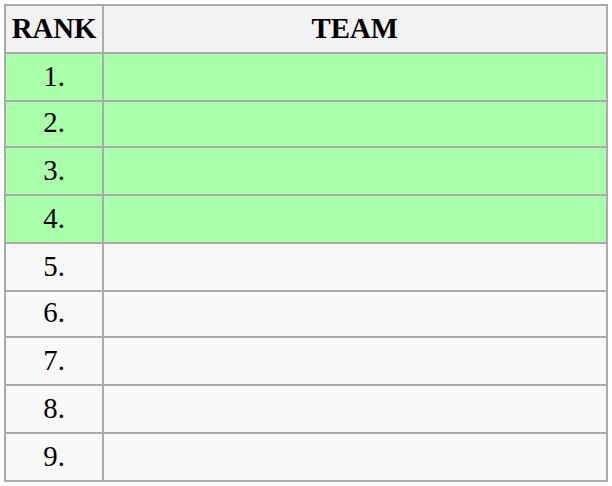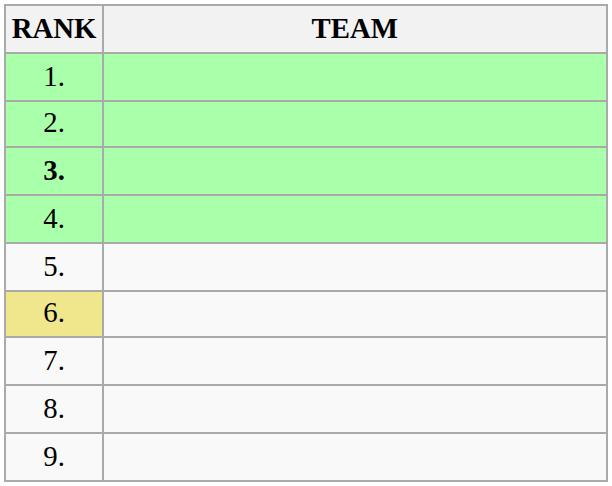(54, 171) normal -> (54, 171) bold
(54, 313) no background -> (54, 313) khaki background
